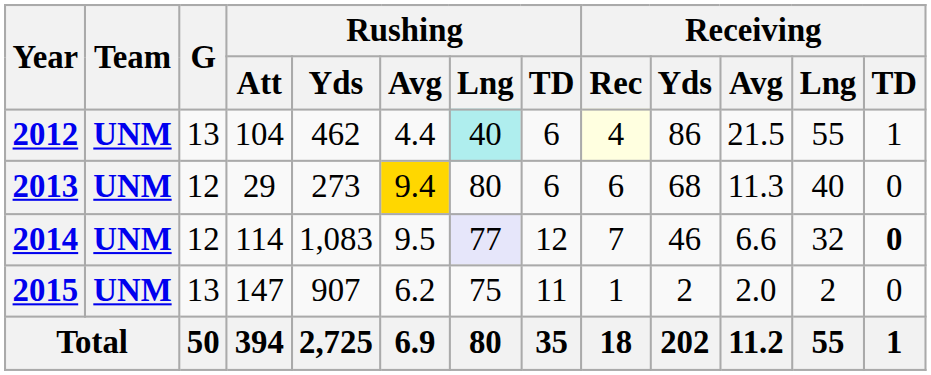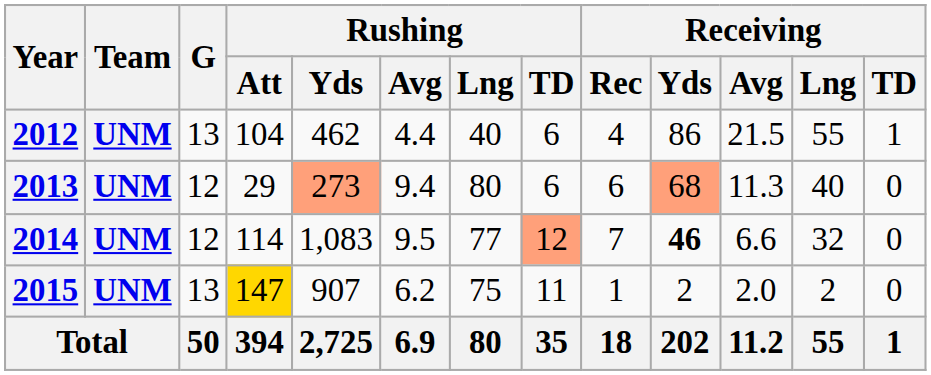(485, 134) paleturquoise background -> (485, 134) no background
(616, 134) lightyellow background -> (616, 134) no background
(336, 186) no background -> (336, 186) lightsalmon background
(415, 186) gold background -> (415, 186) no background
(685, 186) no background -> (685, 186) lightsalmon background
(485, 238) lavender background -> (485, 238) no background
(552, 238) no background -> (552, 238) lightsalmon background
(685, 238) normal -> (685, 238) bold
(894, 238) bold -> (894, 238) normal
(259, 290) no background -> (259, 290) gold background
